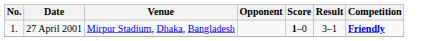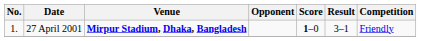(161, 28) normal -> (167, 28) bold
(366, 28) bold -> (377, 28) normal
